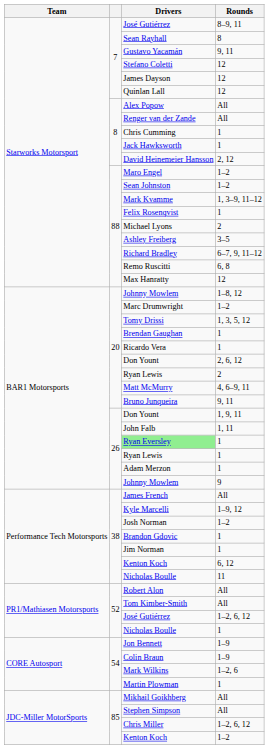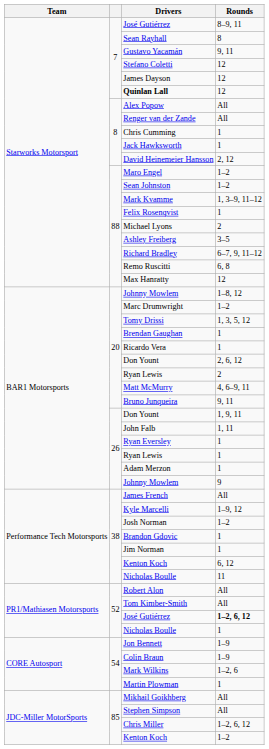(144, 91) normal -> (146, 91) bold
(147, 441) lightgreen background -> (147, 441) no background
(234, 616) normal -> (234, 616) bold
